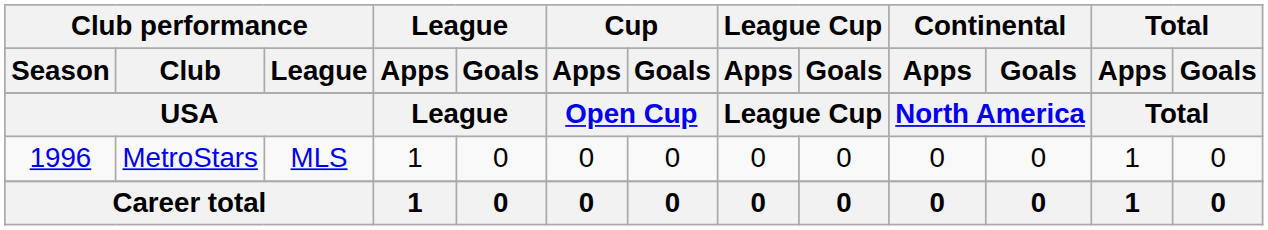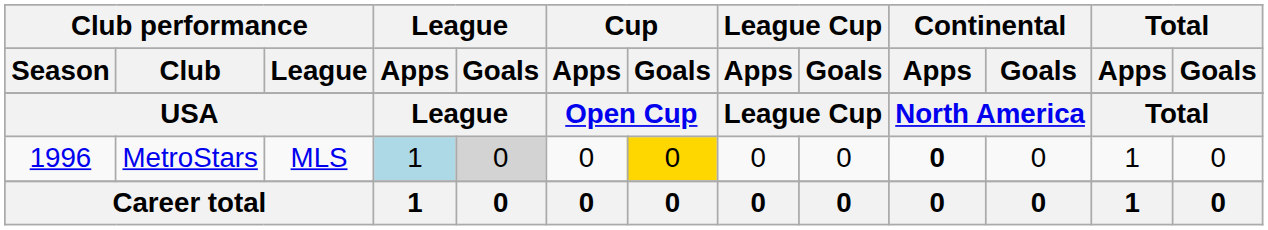(415, 158) no background -> (415, 158) lightblue background
(501, 158) no background -> (501, 158) lightgrey background
(672, 158) no background -> (672, 158) gold background
(937, 158) normal -> (937, 158) bold
